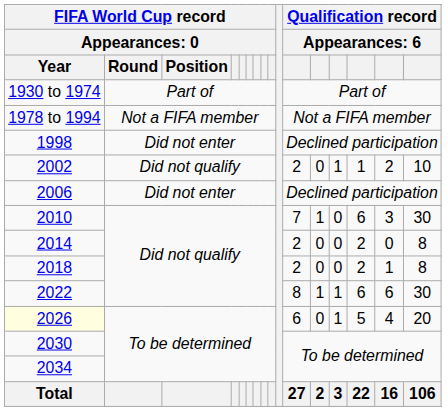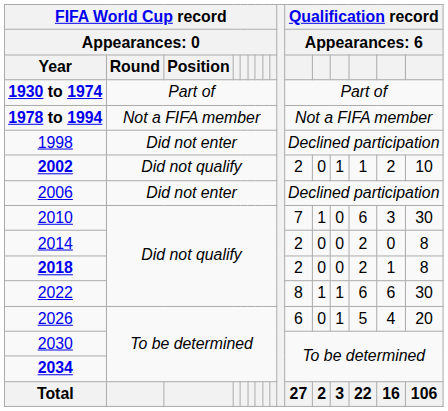(54, 92) normal -> (55, 92) bold
(54, 117) normal -> (55, 117) bold
(54, 167) normal -> (55, 167) bold
(54, 268) normal -> (55, 268) bold
(54, 318) lightyellow background -> (55, 318) no background
(54, 368) normal -> (55, 368) bold
